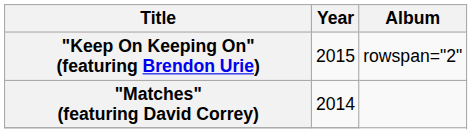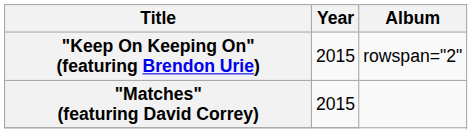(335, 103) 2014 -> (335, 103) 2015
